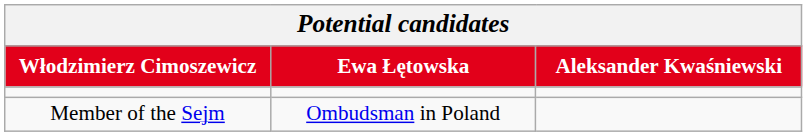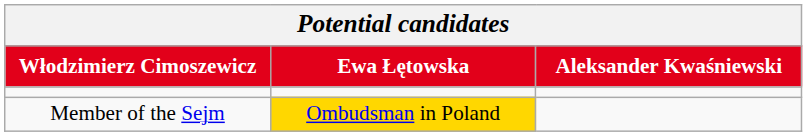(403, 114) no background -> (403, 114) gold background
